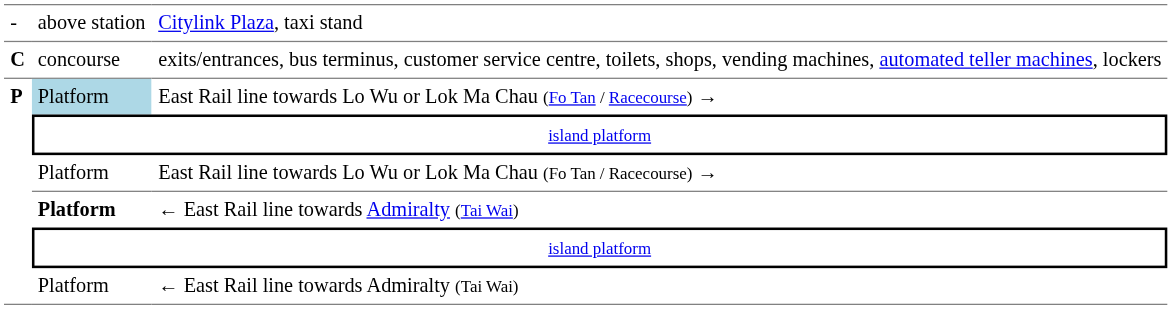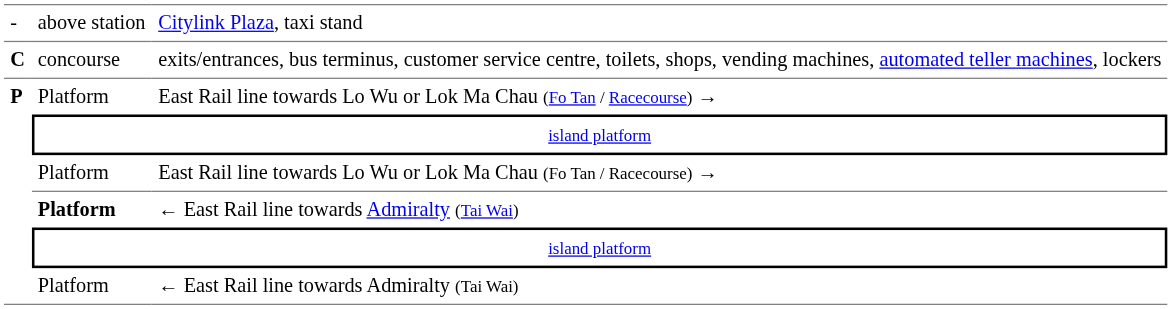(73, 96) lightblue background -> (73, 96) no background
